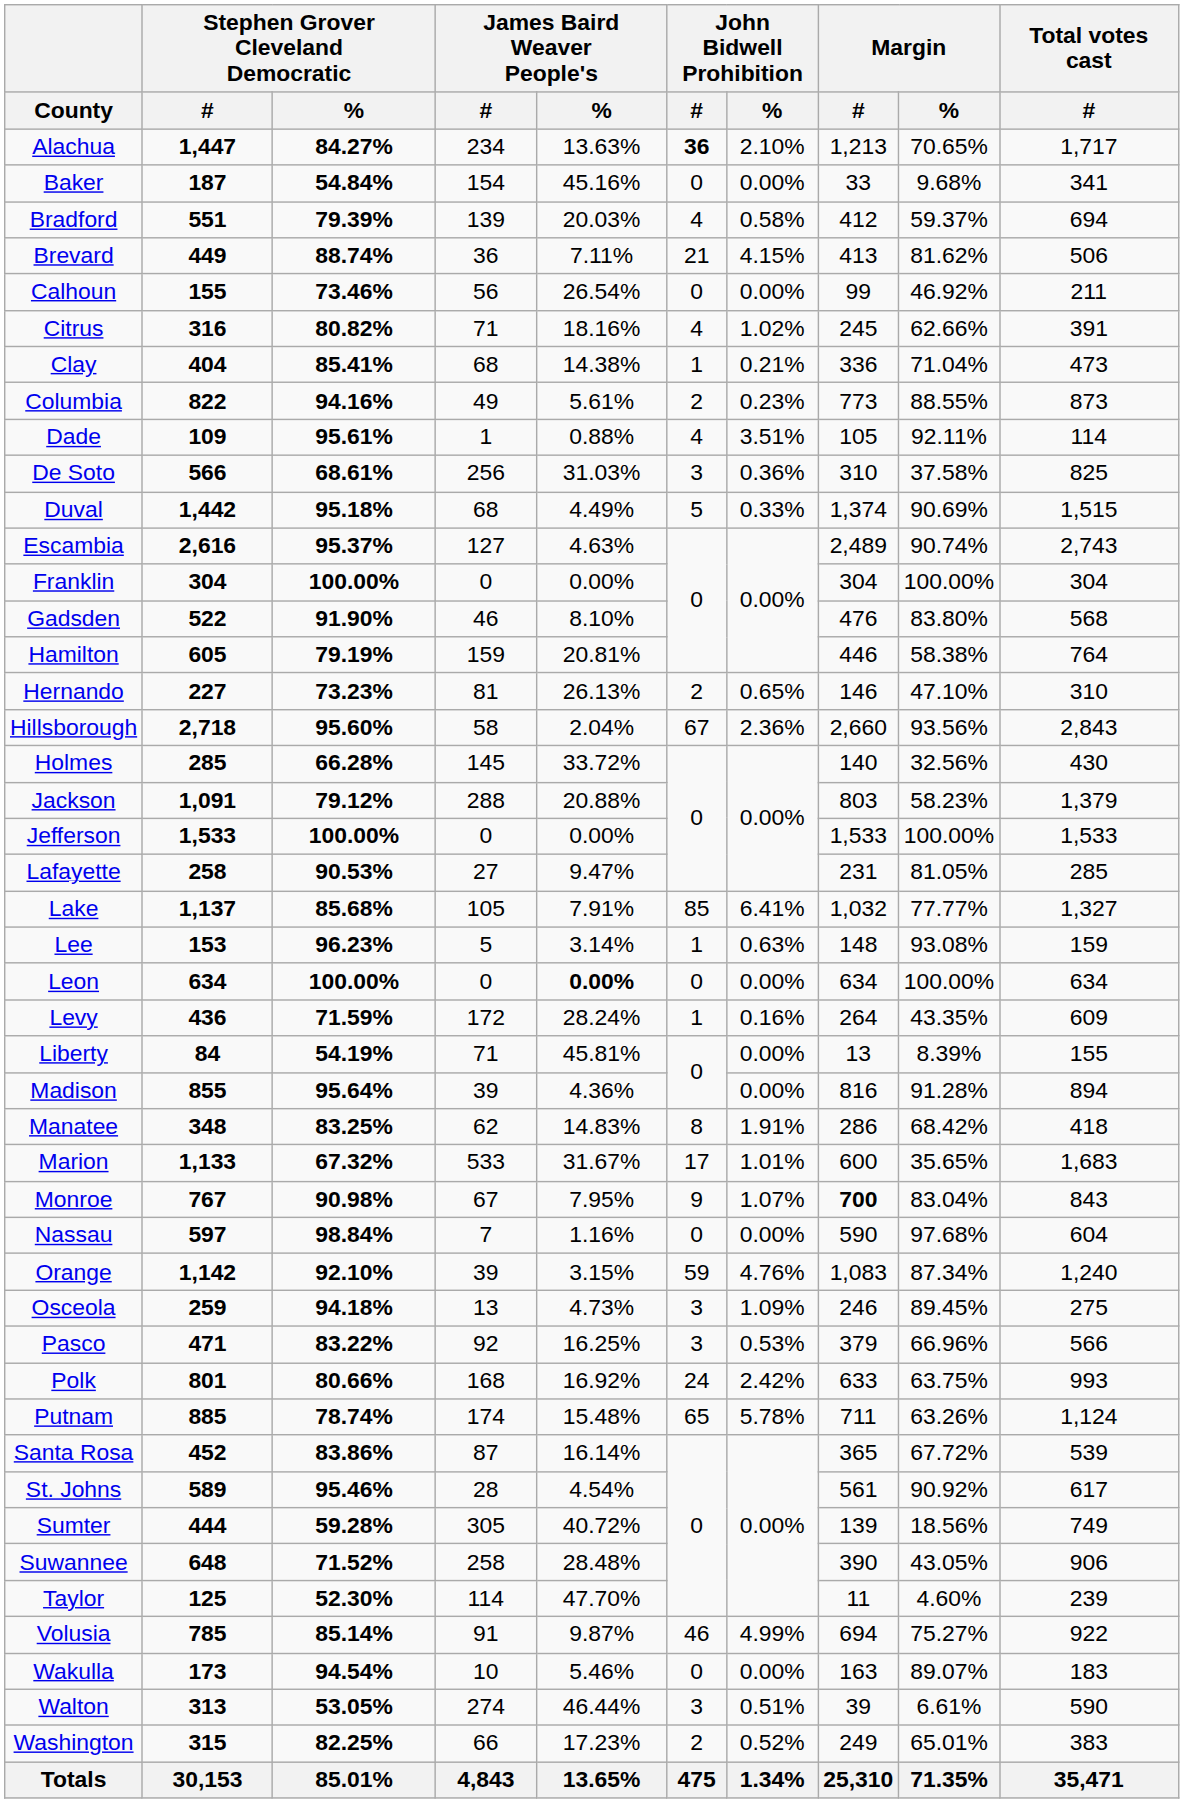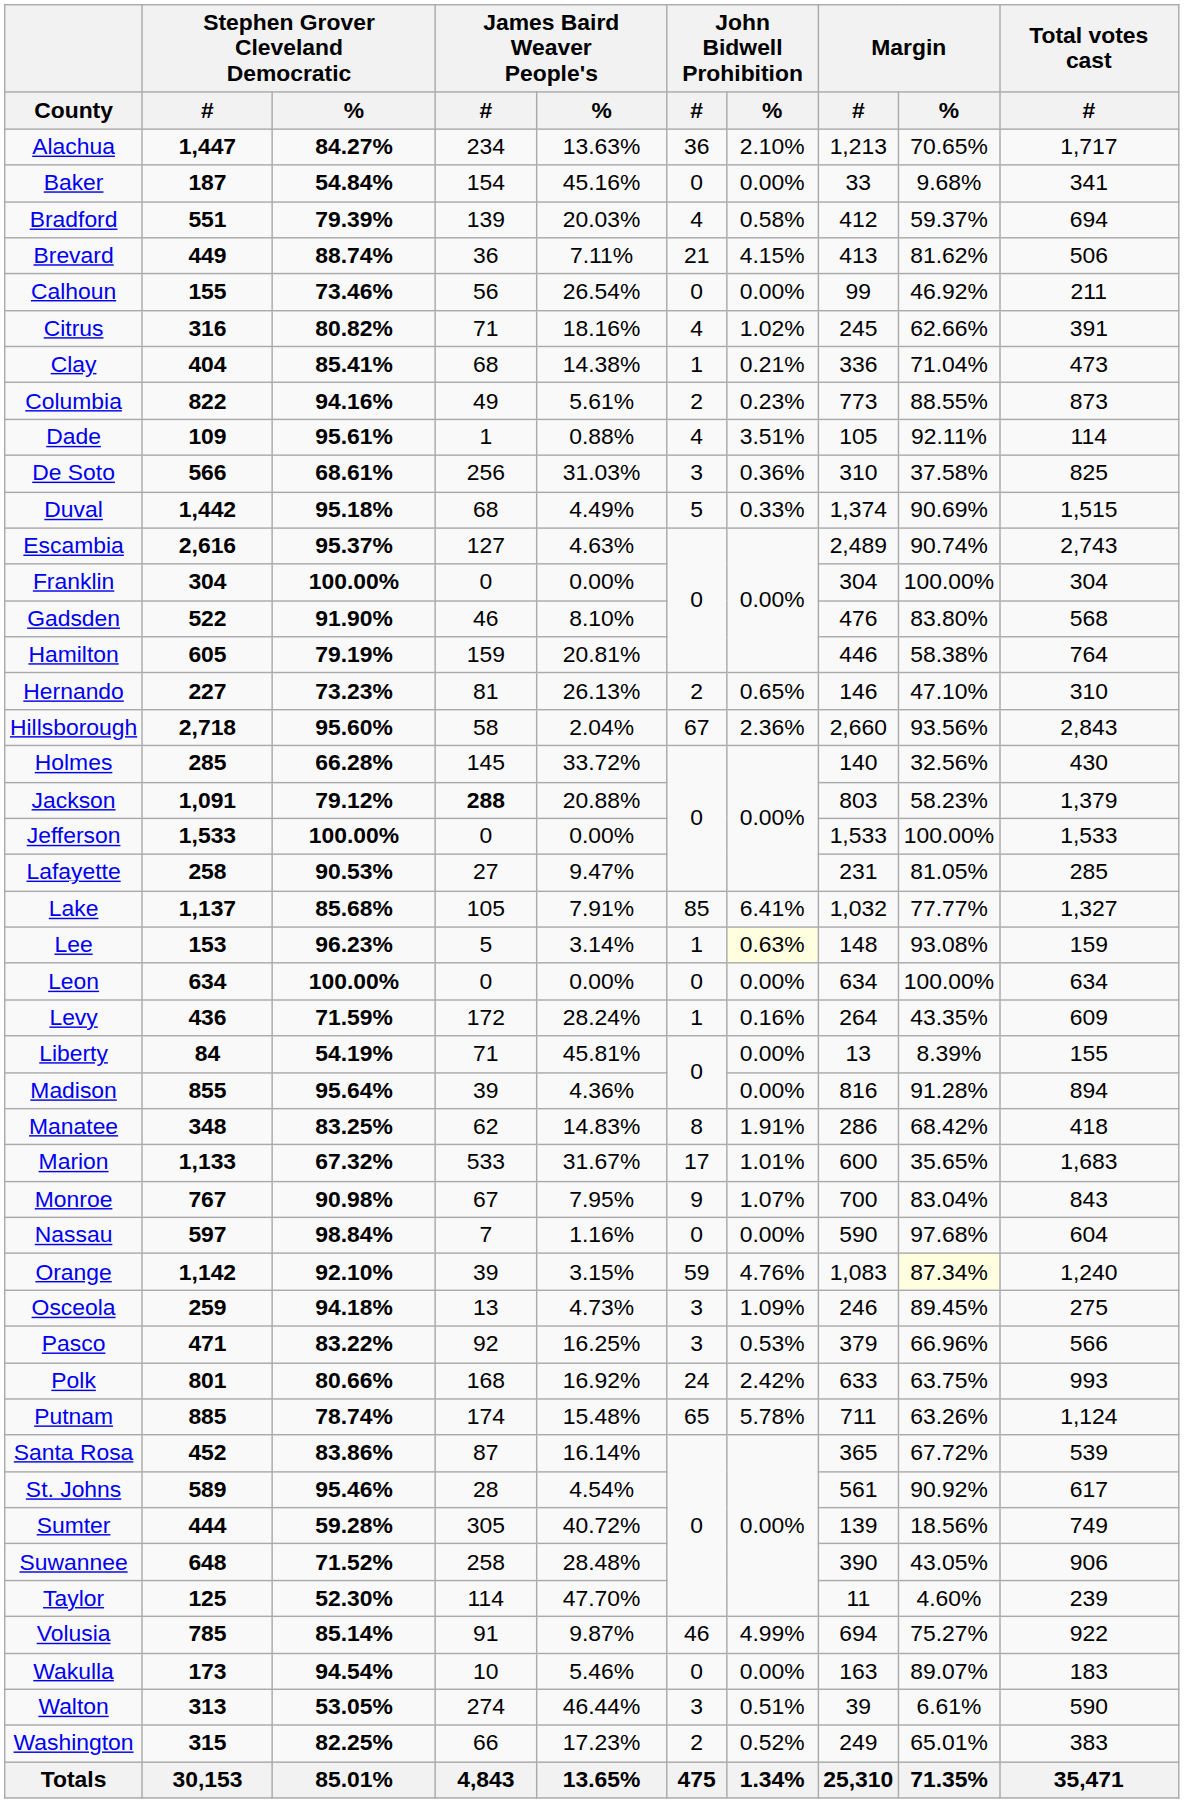(697, 146) bold -> (697, 146) normal
(486, 799) normal -> (486, 799) bold
(772, 944) no background -> (772, 944) lightyellow background
(602, 981) bold -> (602, 981) normal
(858, 1198) bold -> (858, 1198) normal
(949, 1271) no background -> (949, 1271) lightyellow background
